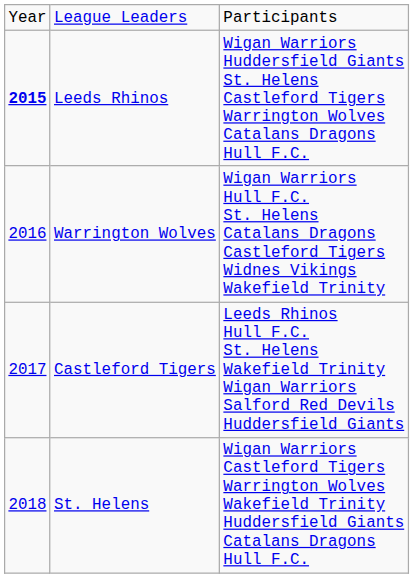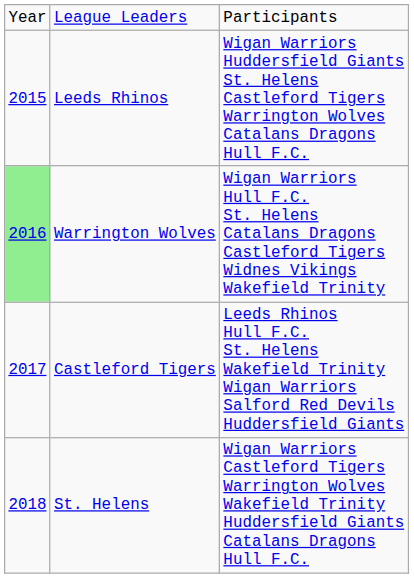(27, 98) bold -> (27, 98) normal
(27, 234) no background -> (27, 234) lightgreen background
